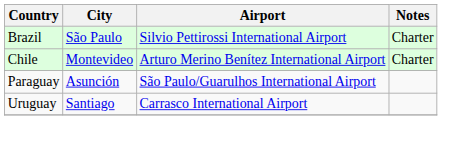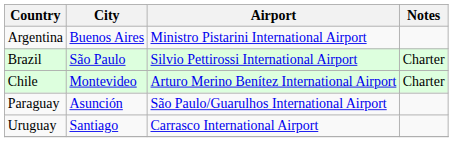+ row: (35, 37)
